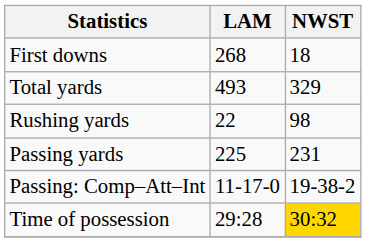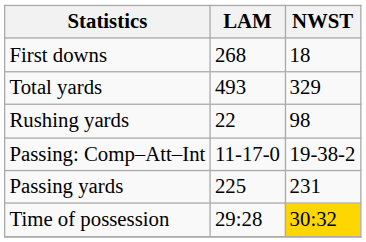rows swapped: (66, 153) <-> (107, 186)
